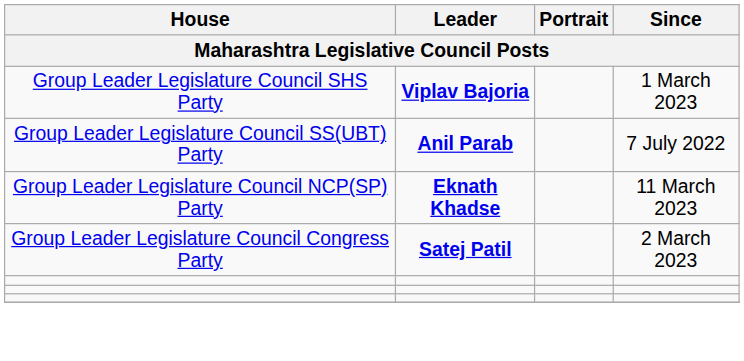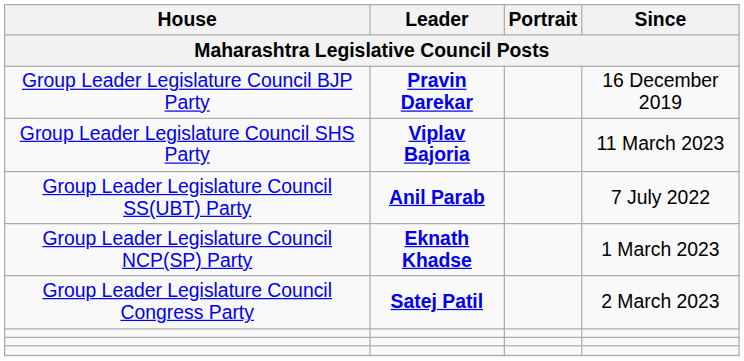+ row: (187, 92)
(676, 92) 1 March 2023 -> (660, 144) 11 March 2023
(676, 197) 11 March 2023 -> (660, 249) 1 March 2023
